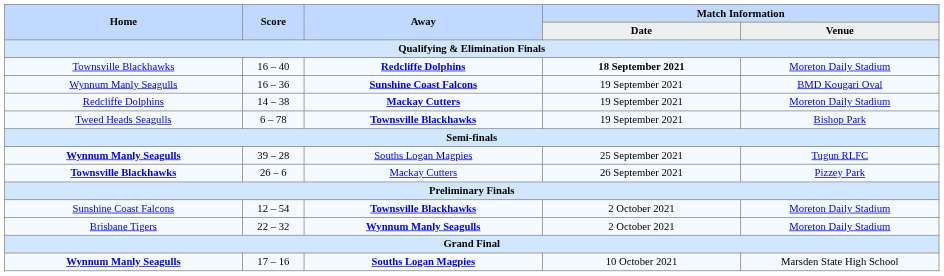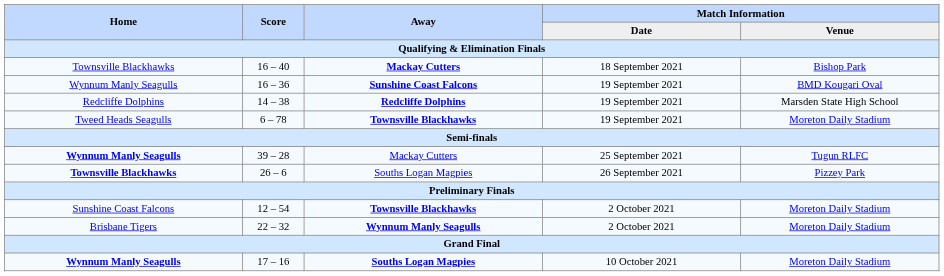(423, 66) Redcliffe Dolphins -> (423, 66) Mackay Cutters
(641, 66) bold -> (641, 66) normal
(840, 66) Moreton Daily Stadium -> (840, 66) Bishop Park
(423, 102) Mackay Cutters -> (423, 102) Redcliffe Dolphins
(840, 102) Moreton Daily Stadium -> (840, 102) Marsden State High School
(840, 119) Bishop Park -> (840, 119) Moreton Daily Stadium
(423, 155) Souths Logan Magpies -> (423, 155) Mackay Cutters
(423, 173) Mackay Cutters -> (423, 173) Souths Logan Magpies
(840, 262) Marsden State High School -> (840, 262) Moreton Daily Stadium
